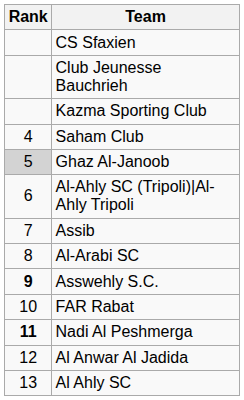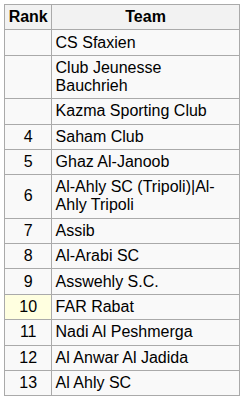(28, 162) lightgrey background -> (28, 162) no background
(28, 281) bold -> (28, 281) normal
(28, 306) no background -> (28, 306) lightyellow background
(28, 332) bold -> (28, 332) normal
